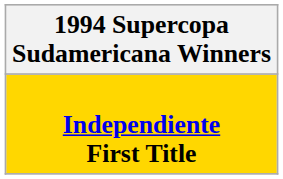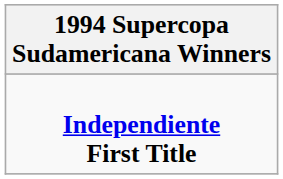(142, 138) gold background -> (142, 138) no background
